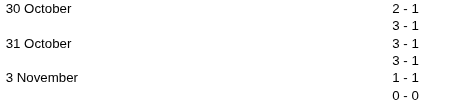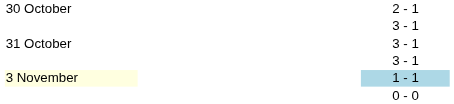(42, 78) no background -> (42, 78) lightyellow background
(406, 78) no background -> (406, 78) lightblue background
